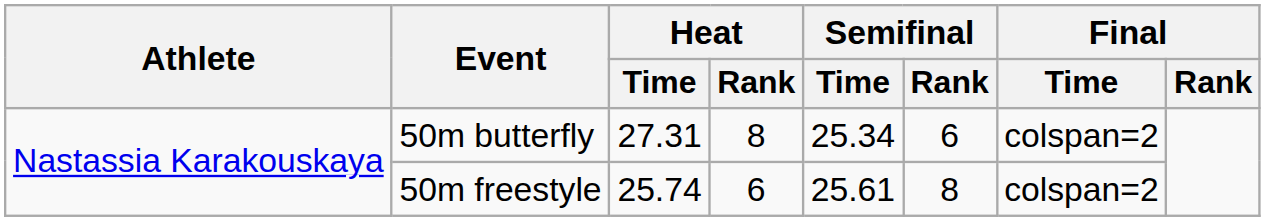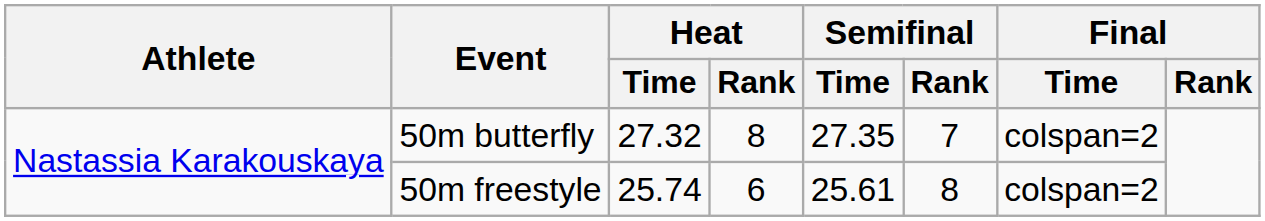(660, 136) 27.31 -> (660, 136) 27.32
(853, 136) 25.34 -> (853, 136) 27.35
(950, 136) 6 -> (950, 136) 7
